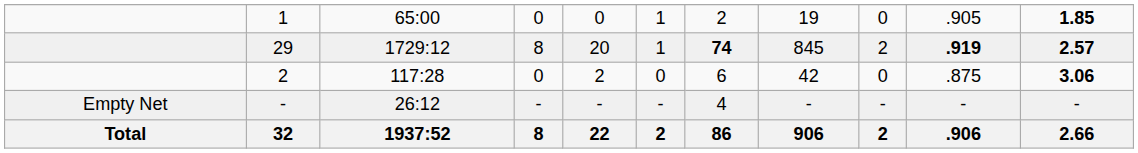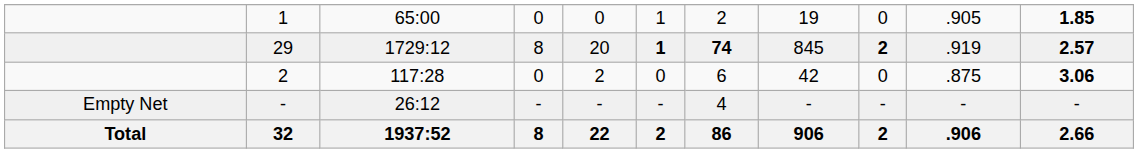(660, 47) normal -> (660, 47) bold
(883, 47) normal -> (883, 47) bold
(963, 47) bold -> (963, 47) normal
